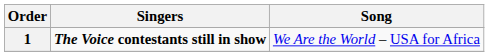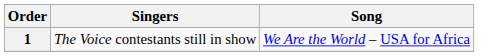(160, 39) bold -> (155, 39) normal
